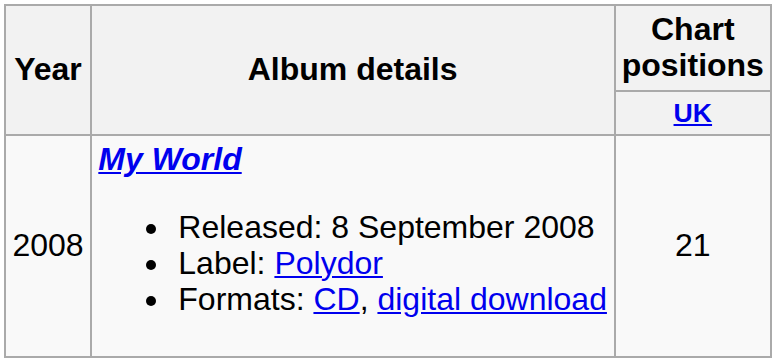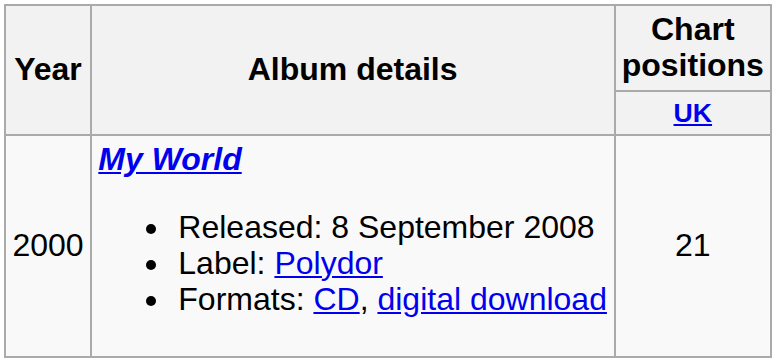(48, 245) 2008 -> (48, 245) 2000
